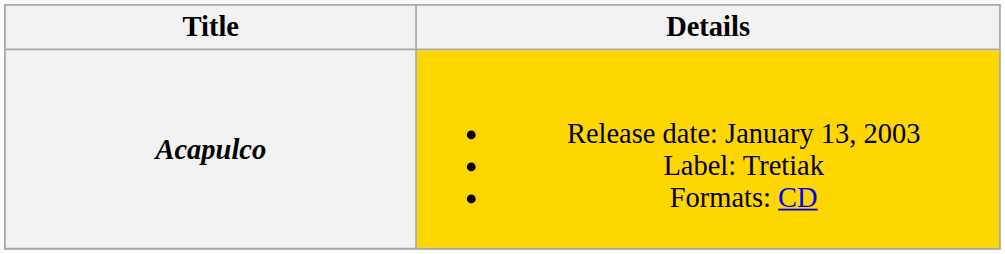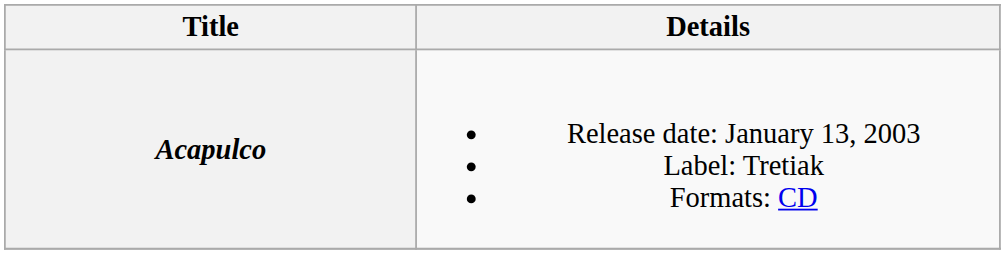(708, 165) gold background -> (708, 165) no background
